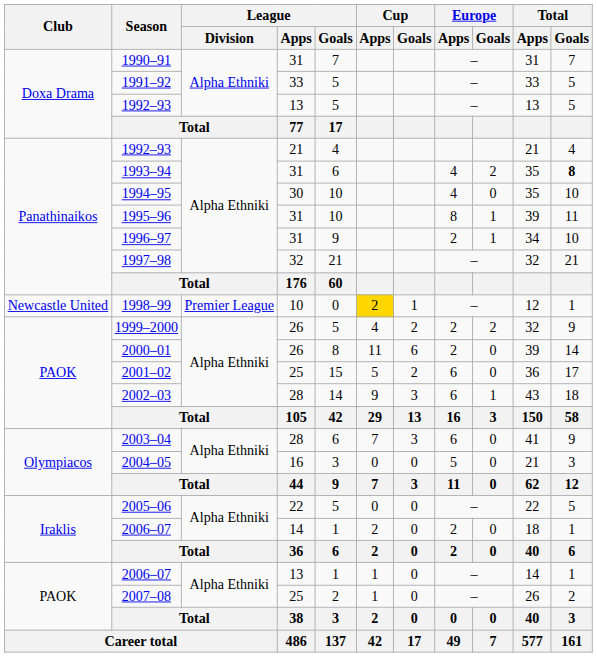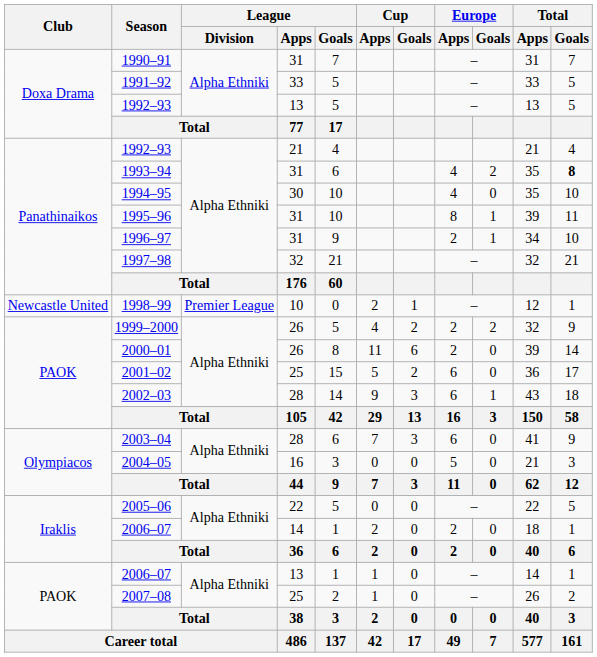(375, 305) gold background -> (375, 305) no background
